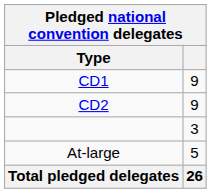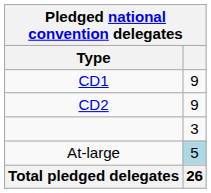(195, 153) no background -> (195, 153) lightblue background
